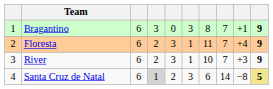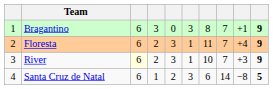(139, 60) no background -> (139, 60) lightyellow background
(156, 76) lightgrey background -> (156, 76) no background
(260, 76) khaki background -> (260, 76) no background
